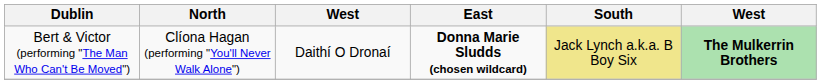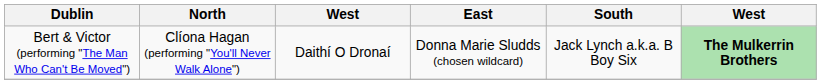(478, 52) bold -> (478, 52) normal
(613, 52) khaki background -> (613, 52) no background
